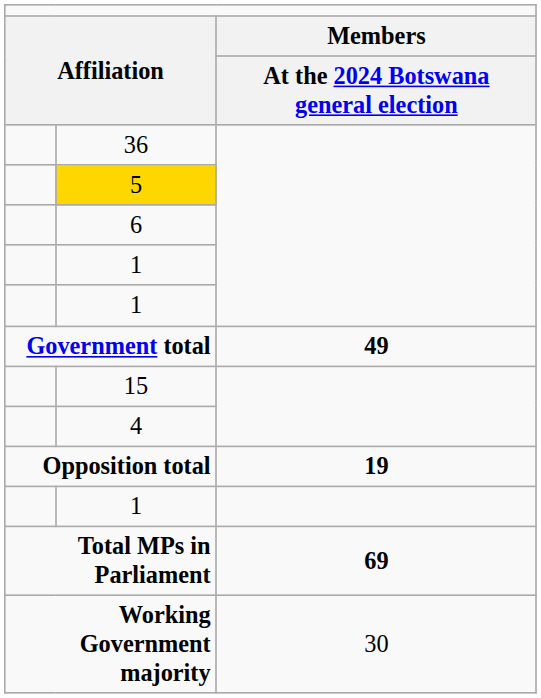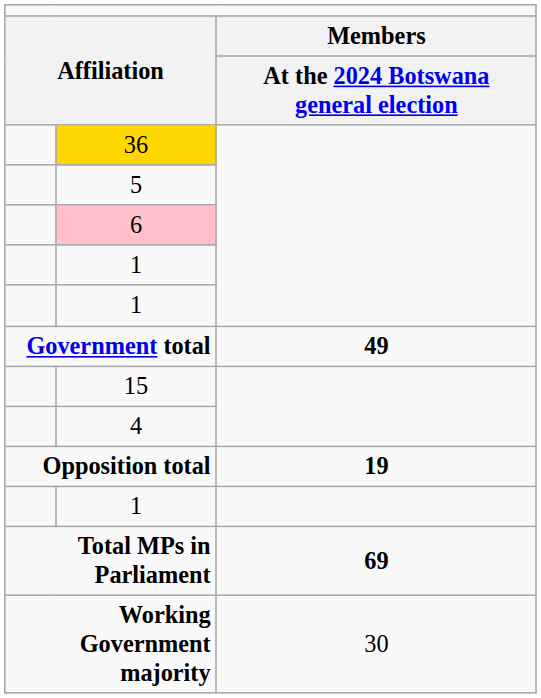(136, 145) no background -> (136, 145) gold background
(136, 185) gold background -> (136, 185) no background
(136, 225) no background -> (136, 225) pink background
